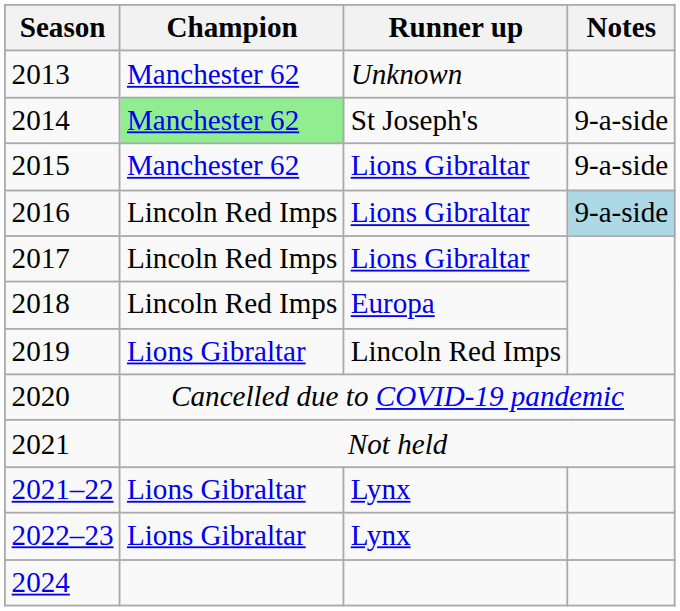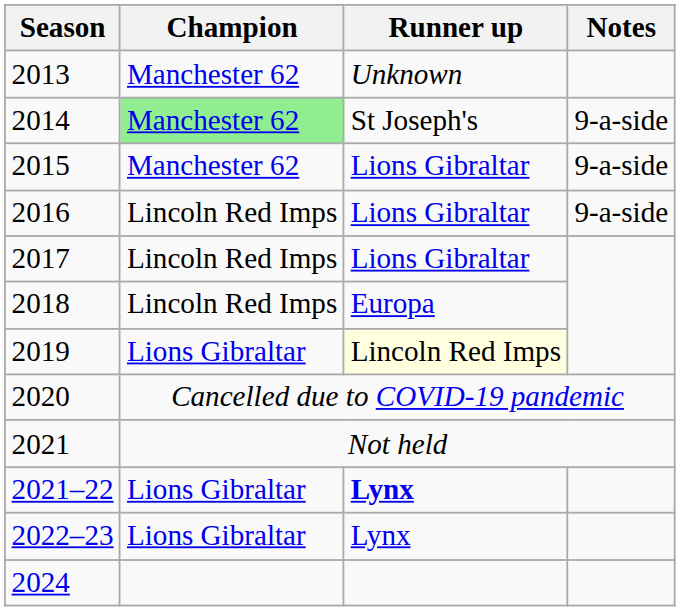(621, 212) lightblue background -> (621, 212) no background
(456, 350) no background -> (456, 350) lightyellow background
(381, 489) normal -> (382, 489) bold
